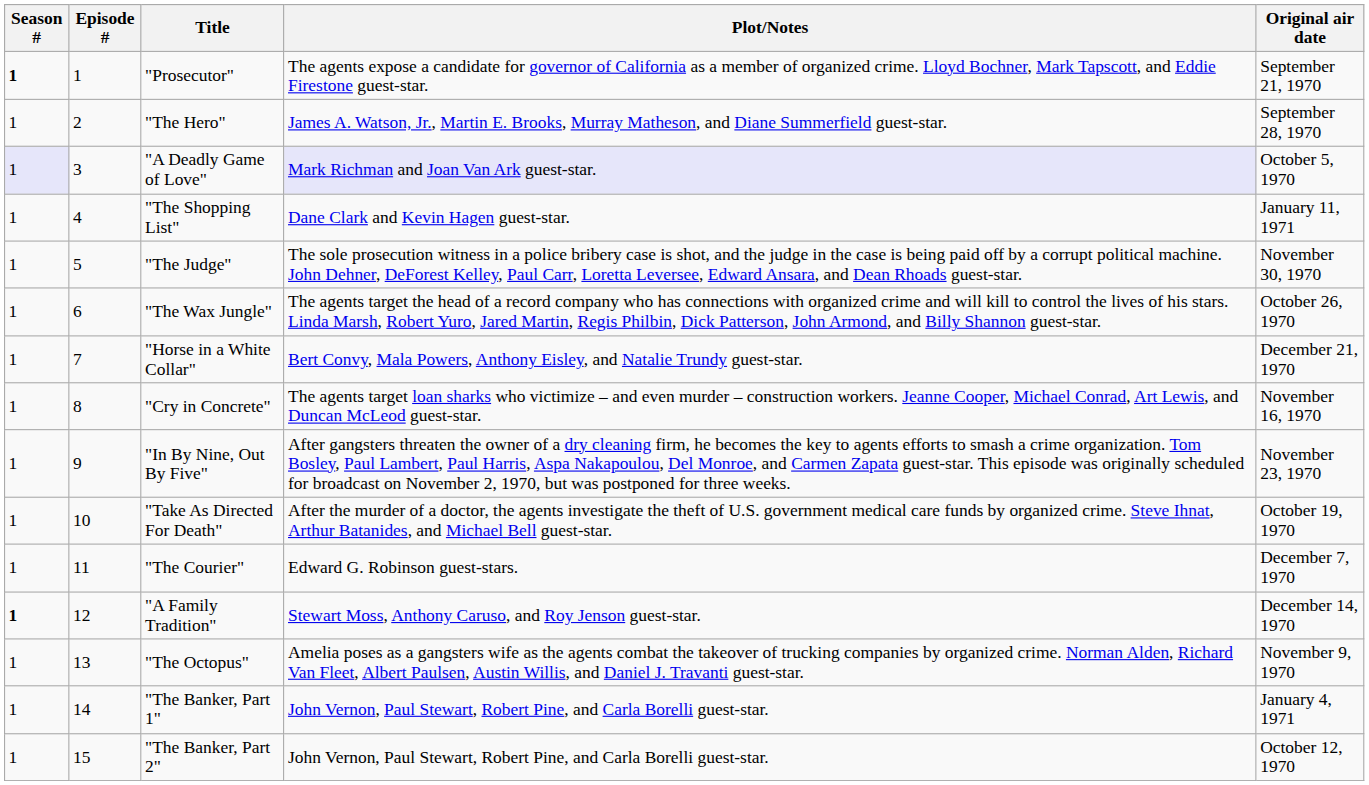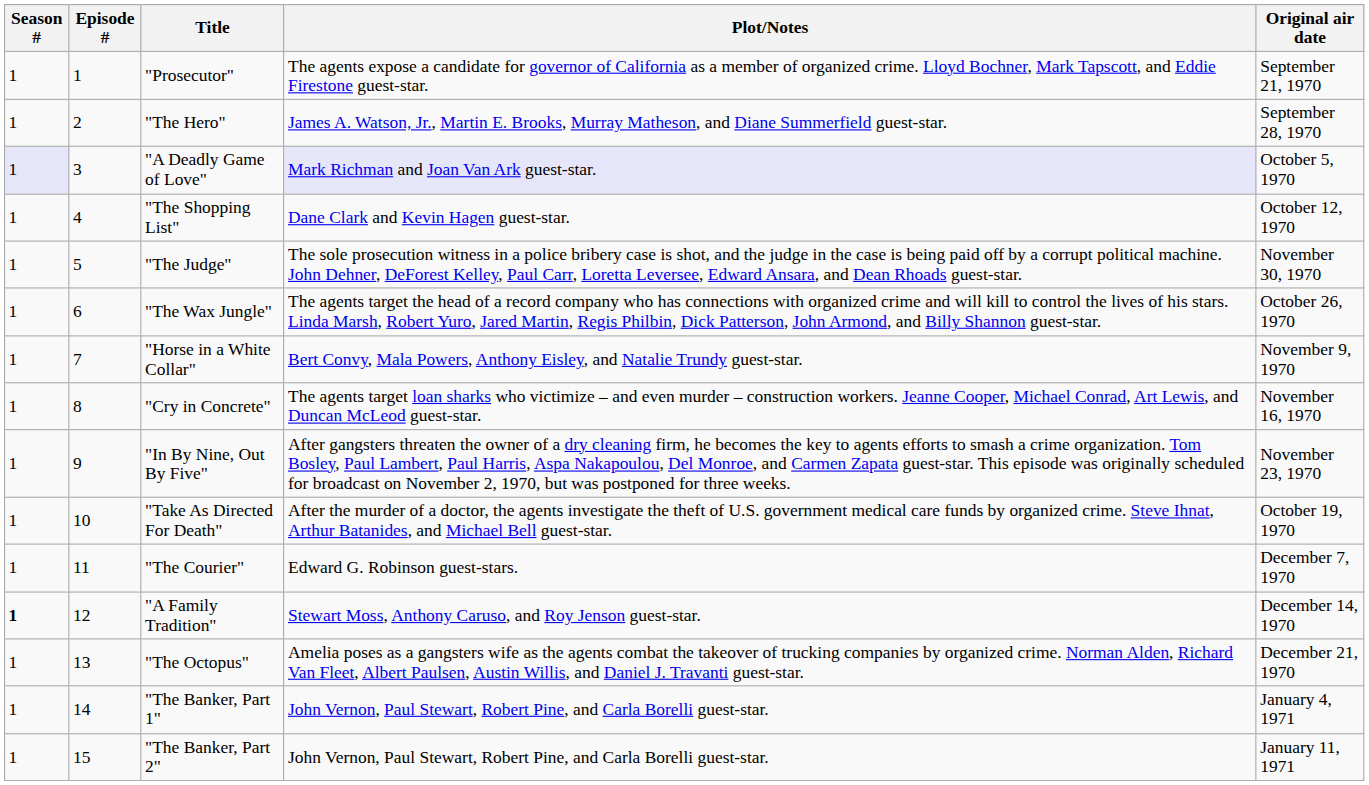(13, 75) bold -> (13, 75) normal
(1300, 217) January 11, 1971 -> (1301, 217) October 12, 1970
(1309, 359) December 21, 1970 -> (1306, 359) November 9, 1970
(1306, 662) November 9, 1970 -> (1309, 662) December 21, 1970
(1301, 756) October 12, 1970 -> (1300, 756) January 11, 1971
